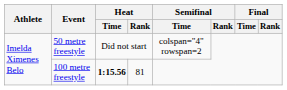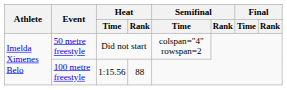(112, 72) bold -> (112, 72) normal
(140, 72) 81 -> (140, 72) 88
